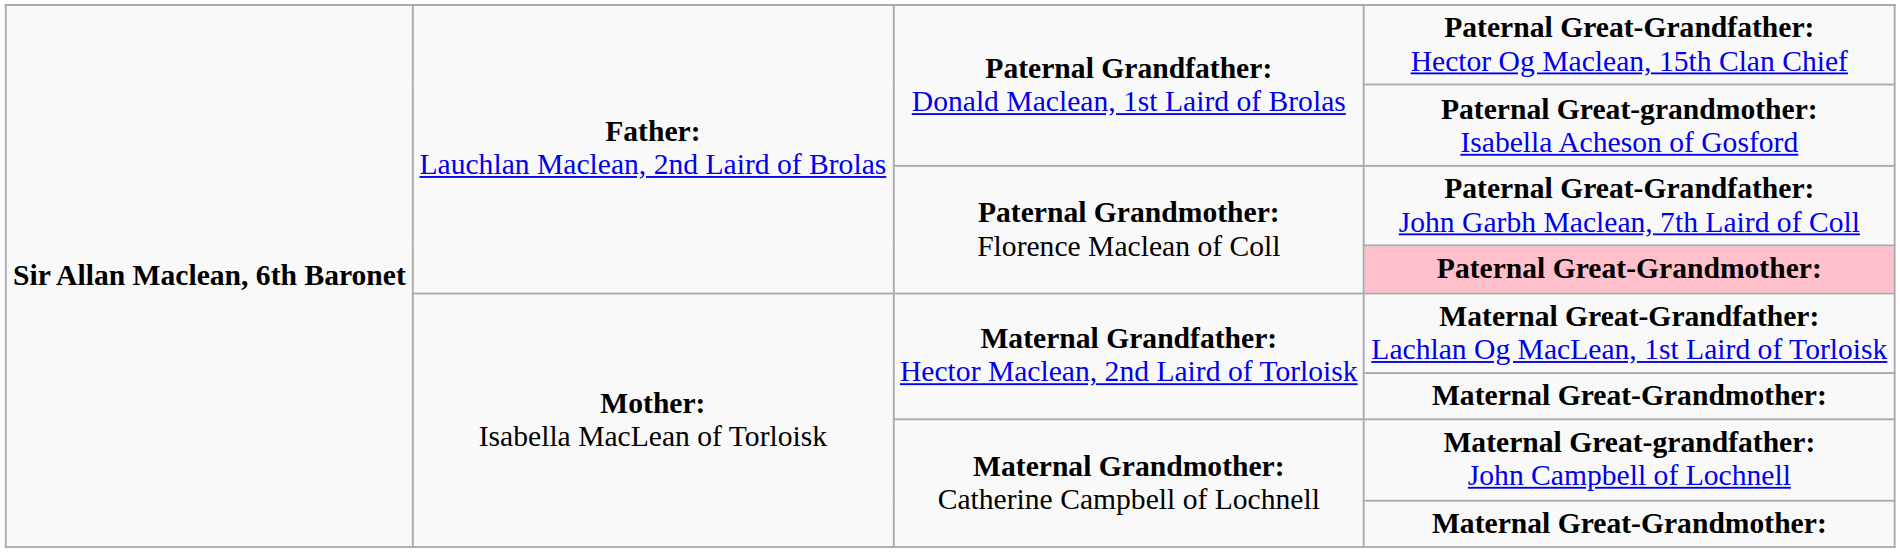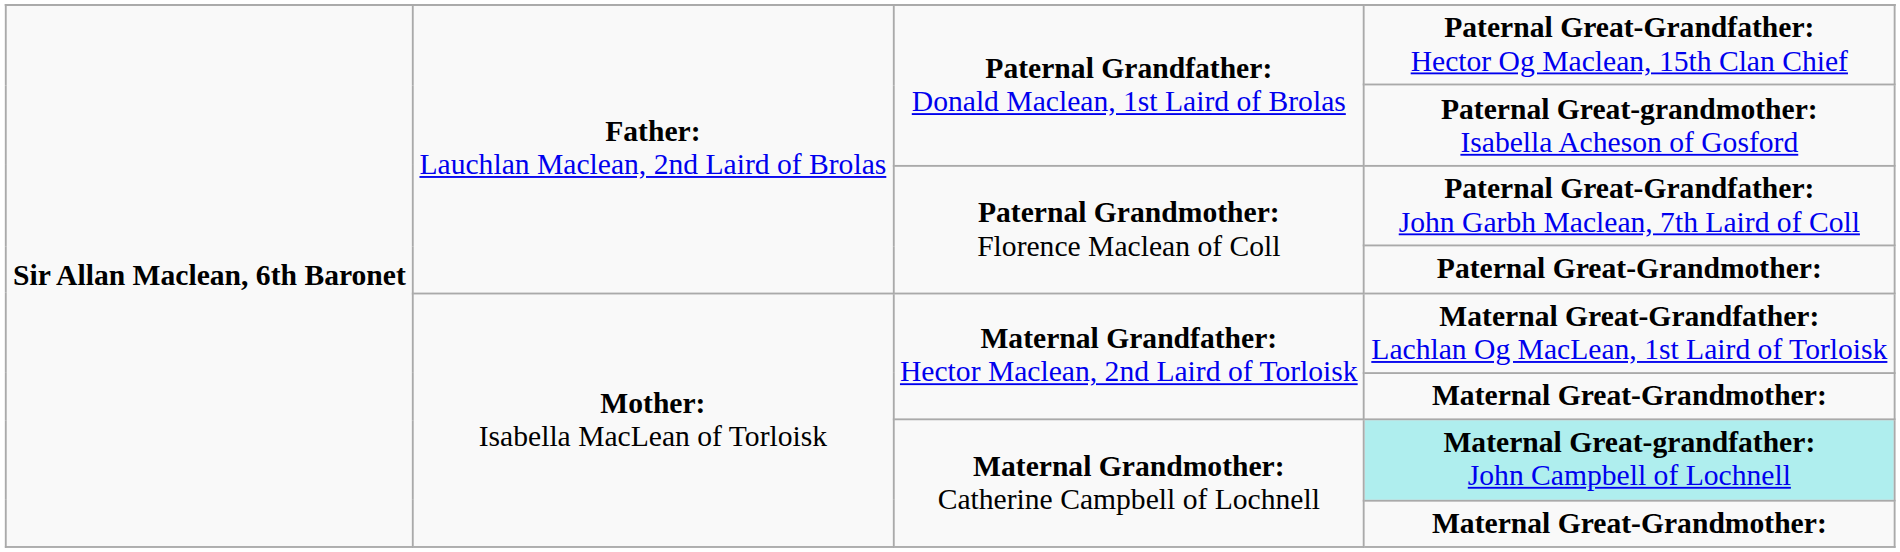(1629, 268) pink background -> (1629, 268) no background
(1629, 459) no background -> (1629, 459) paleturquoise background
